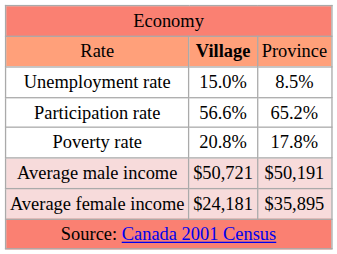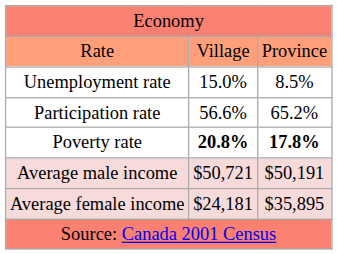(223, 51) bold -> (223, 51) normal
(223, 142) normal -> (223, 142) bold
(294, 142) normal -> (294, 142) bold
